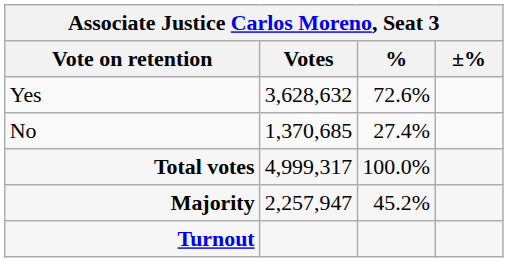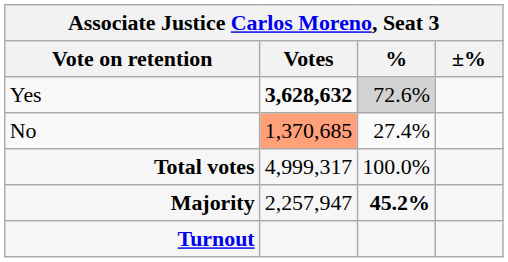(309, 94) normal -> (309, 94) bold
(402, 94) no background -> (402, 94) lightgrey background
(309, 131) no background -> (309, 131) lightsalmon background
(402, 203) normal -> (400, 203) bold
